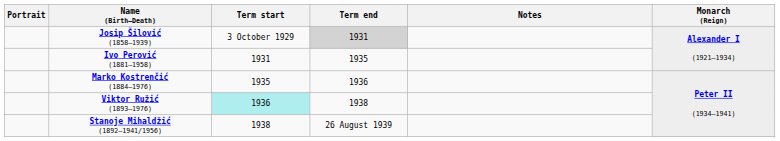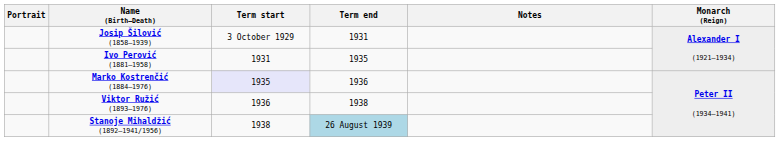(359, 37) lightgrey background -> (359, 37) no background
(261, 82) no background -> (261, 82) lavender background
(261, 104) paleturquoise background -> (261, 104) no background
(359, 126) no background -> (359, 126) lightblue background
